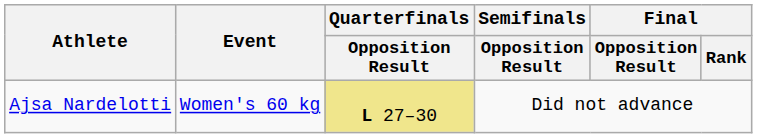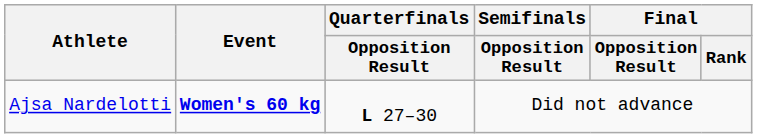(250, 106) normal -> (250, 106) bold
(399, 117) khaki background -> (399, 117) no background
